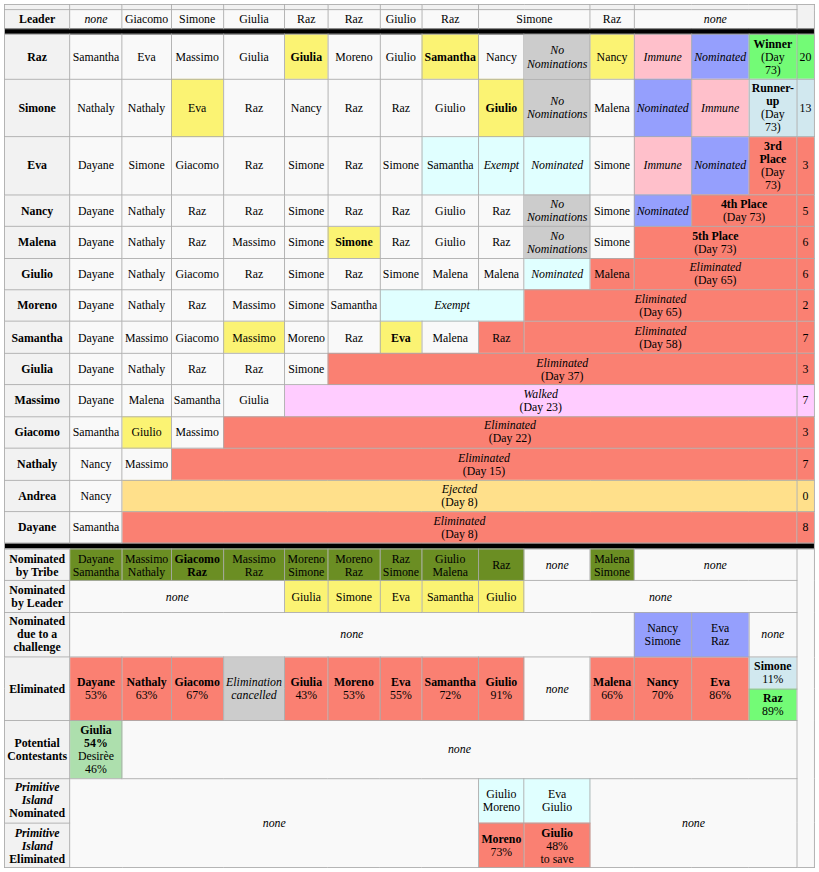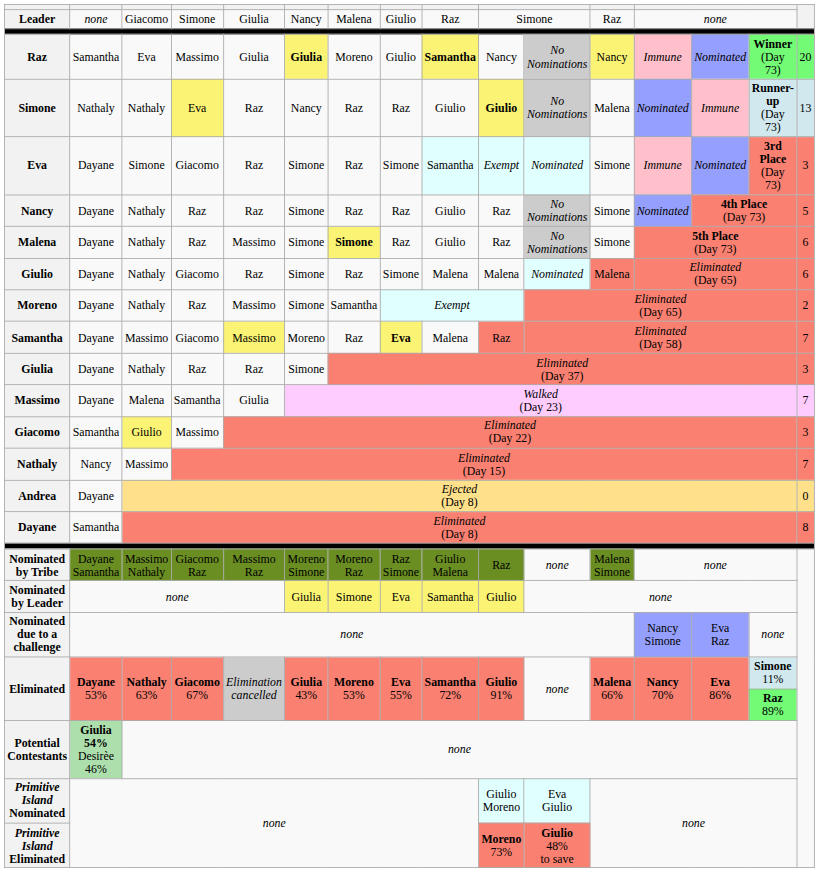(306, 19) Raz -> (306, 19) Nancy
(354, 19) Raz -> (354, 19) Malena
(96, 495) Nancy -> (96, 495) Dayane
(197, 564) bold -> (197, 564) normal
